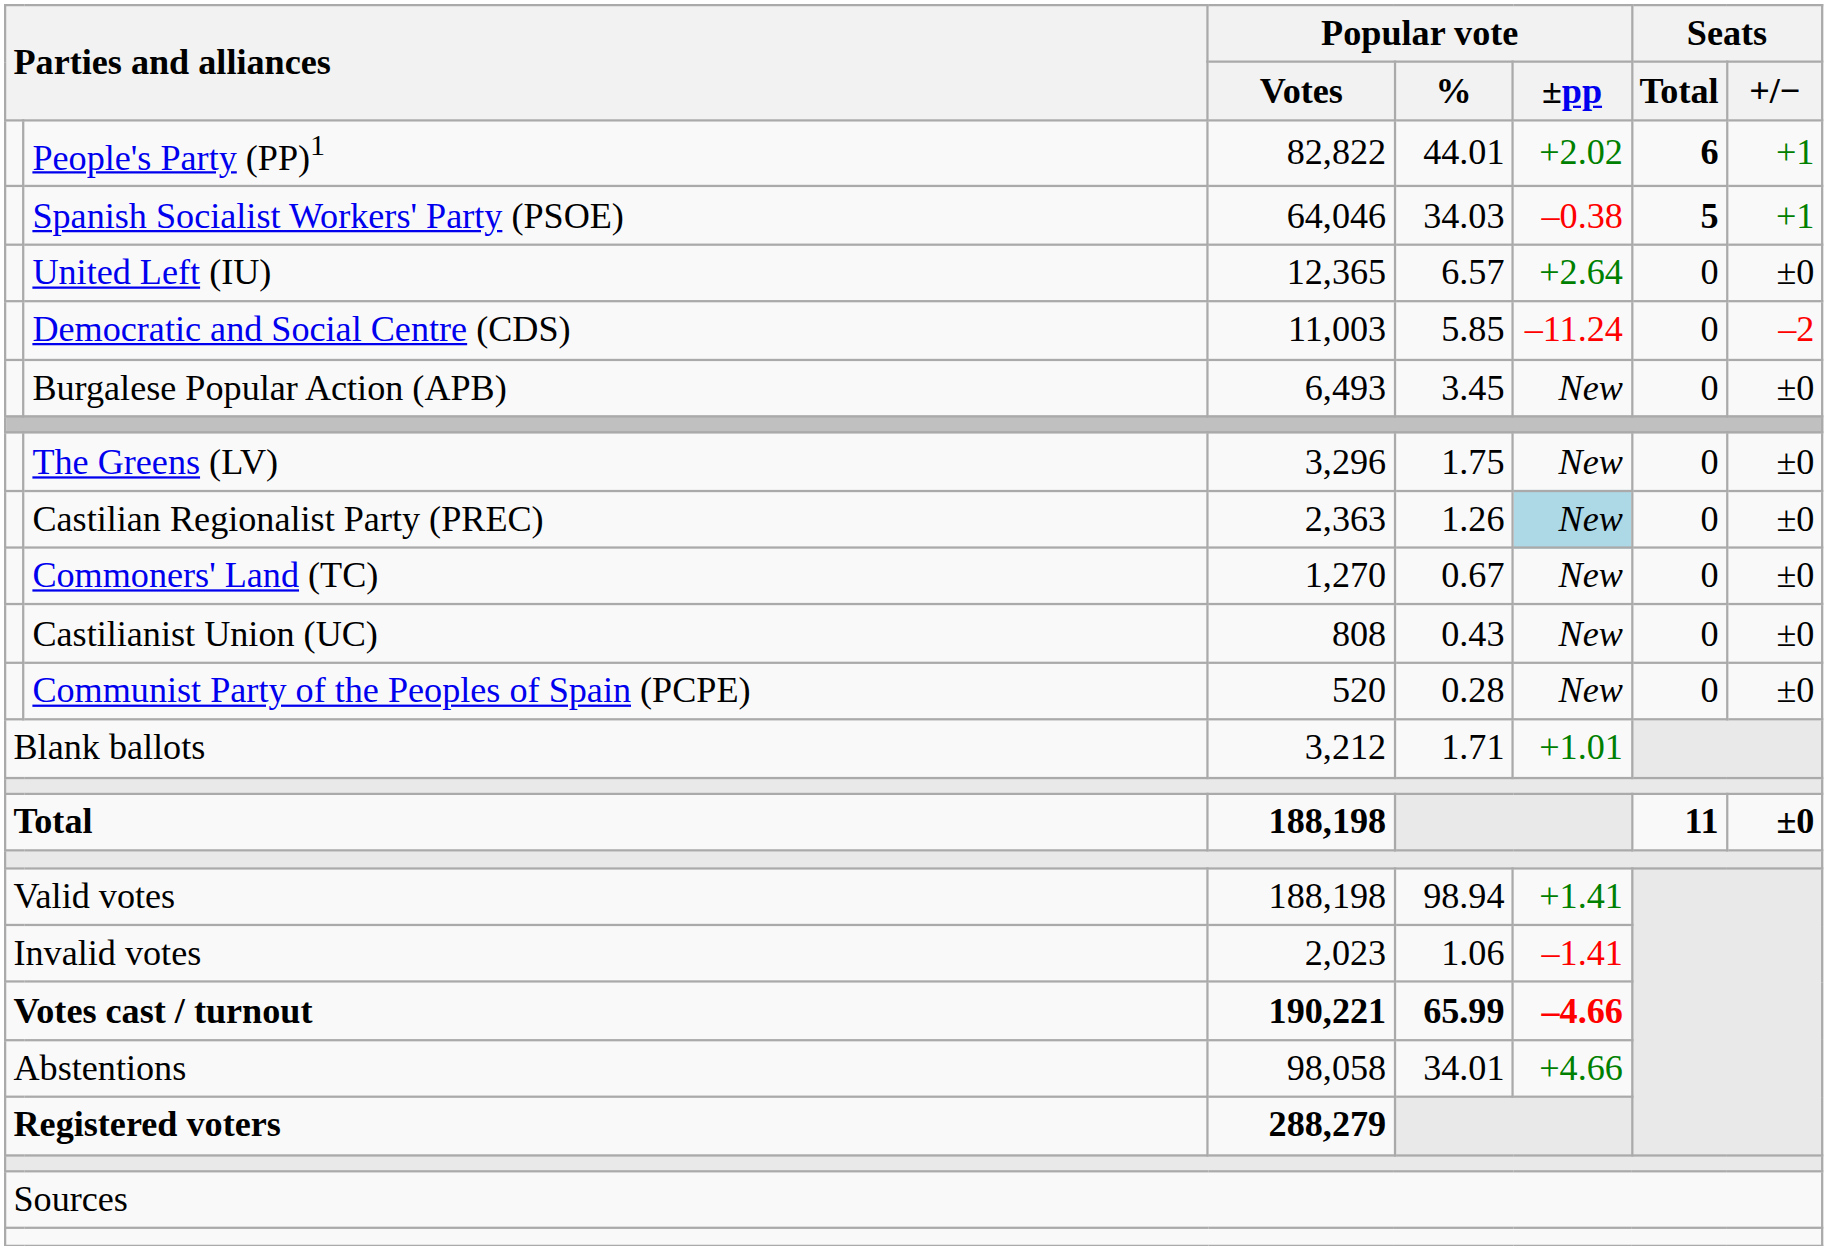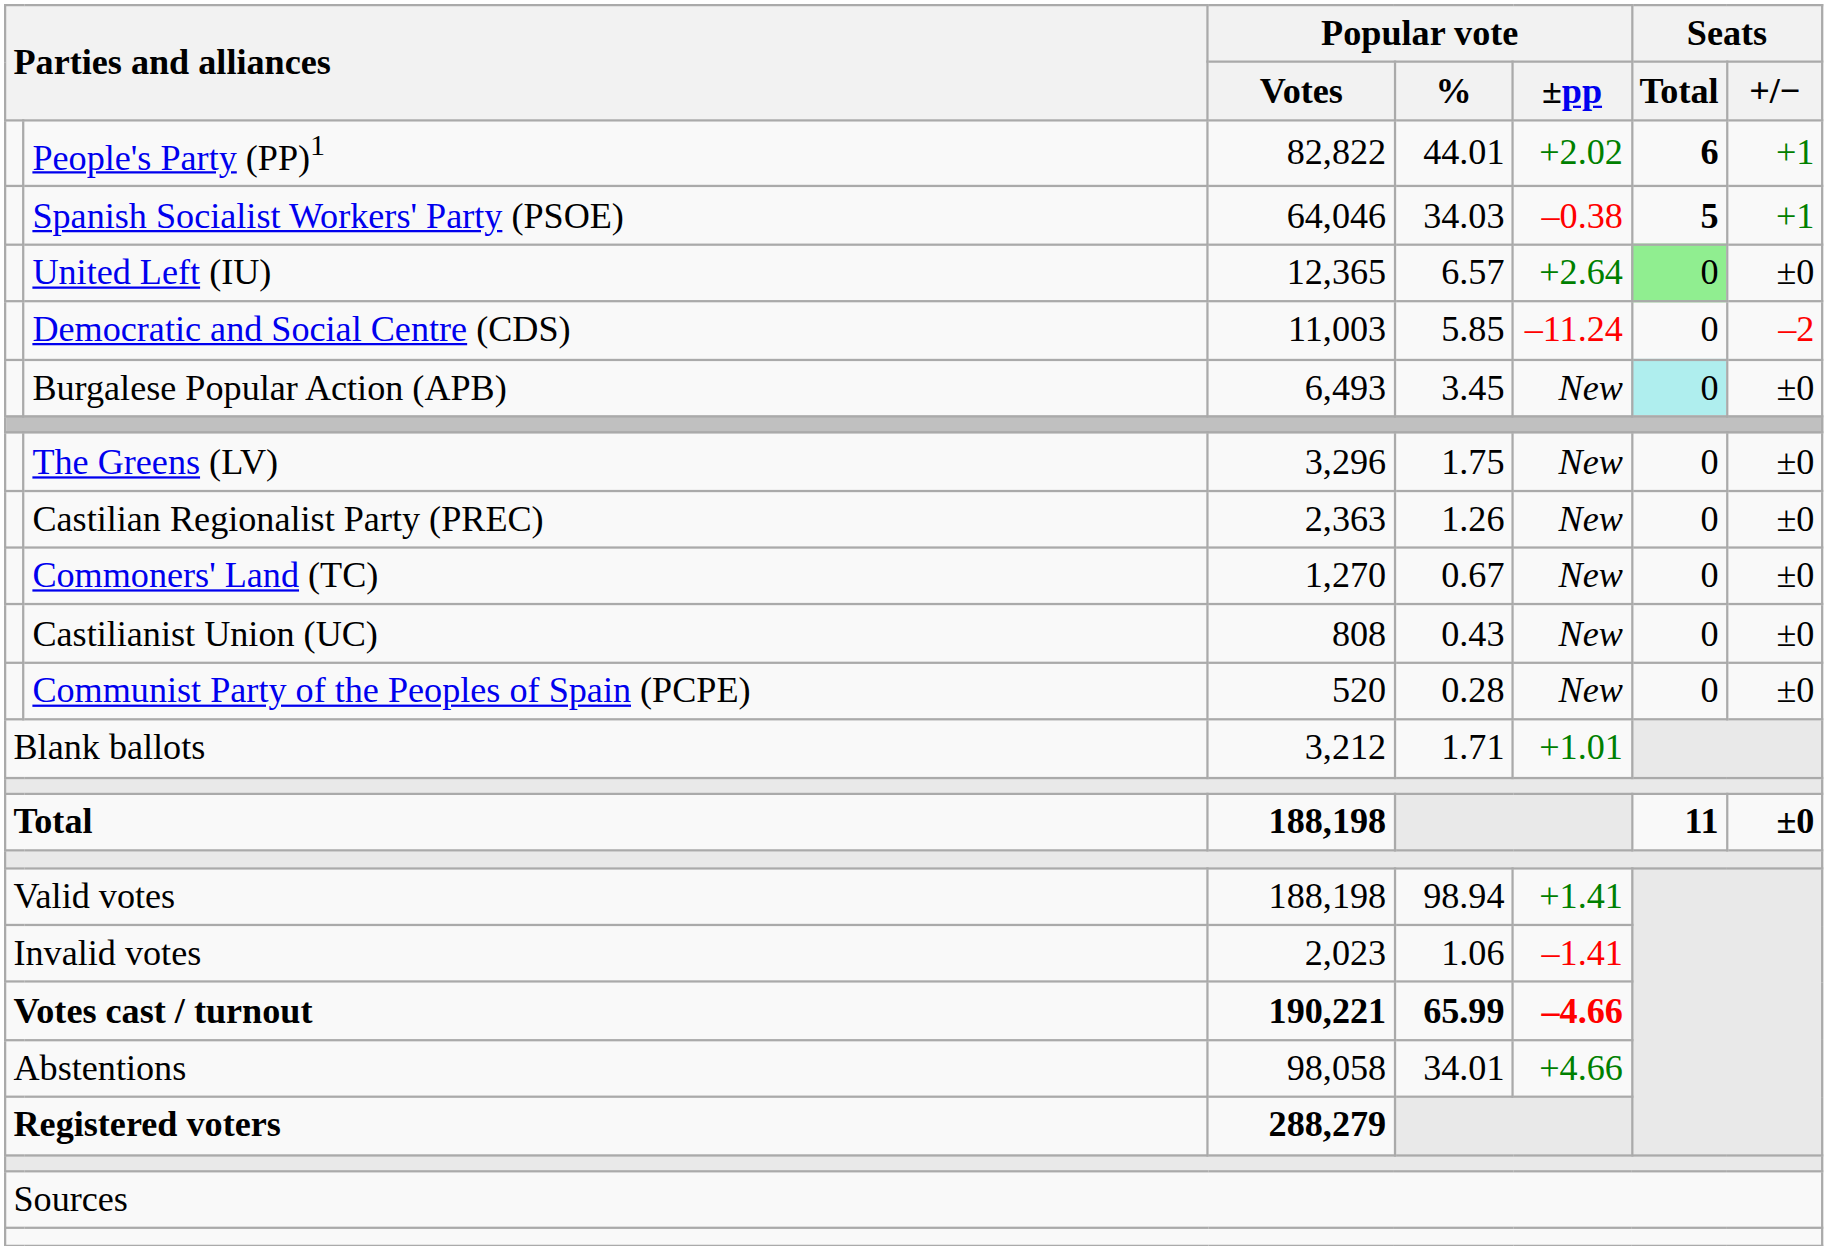(1710, 272) no background -> (1710, 272) lightgreen background
(1710, 387) no background -> (1710, 387) paleturquoise background
(1591, 518) lightblue background -> (1591, 518) no background
